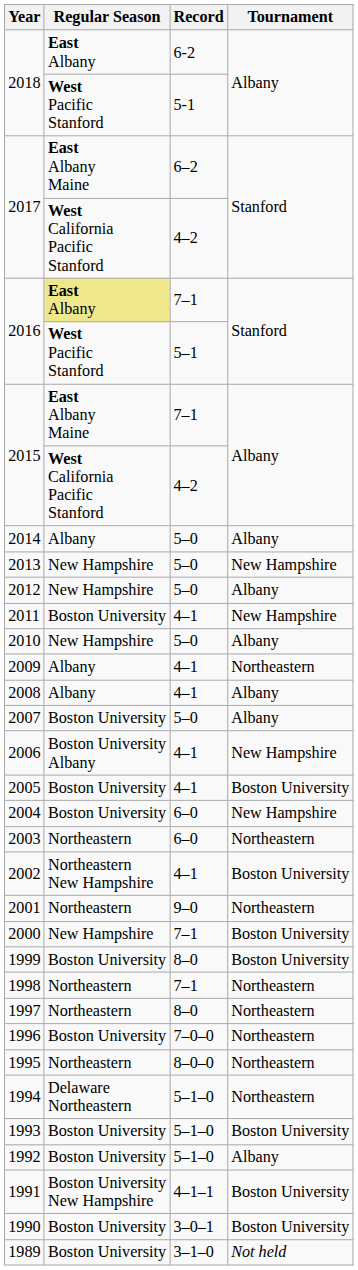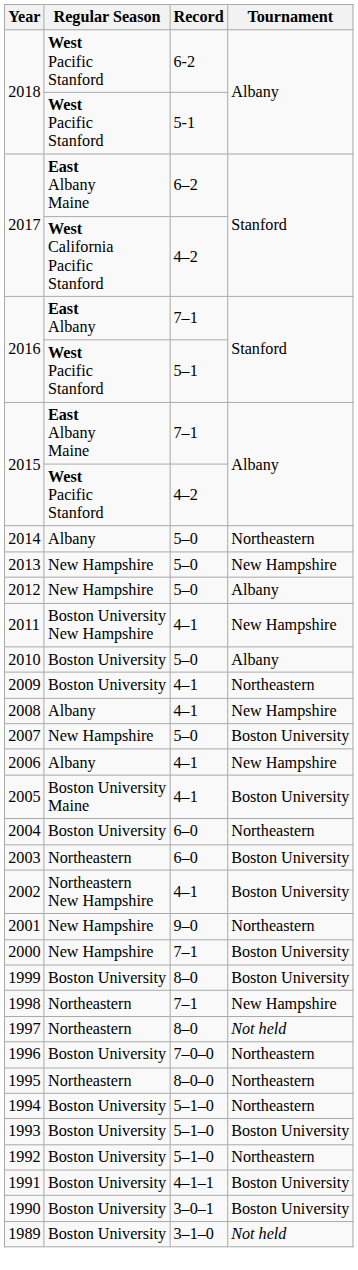(72, 52) East Albany -> (76, 61) West Pacific Stanford
(72, 299) khaki background -> (72, 318) no background
(81, 485) West California Pacific Stanford -> (76, 495) West Pacific Stanford
(255, 538) Albany -> (273, 538) Northeastern
(107, 615) Boston University -> (107, 624) Boston University New Hampshire
(101, 641) New Hampshire -> (107, 659) Boston University
(72, 666) Albany -> (107, 685) Boston University
(255, 692) Albany -> (284, 710) New Hampshire
(107, 718) Boston University -> (101, 736) New Hampshire
(255, 718) Albany -> (290, 736) Boston University
(107, 752) Boston University Albany -> (72, 762) Albany
(107, 787) Boston University -> (107, 796) Boston University Maine
(284, 813) New Hampshire -> (273, 831) Northeastern
(273, 838) Northeastern -> (290, 857) Boston University
(90, 908) Northeastern -> (101, 926) New Hampshire
(273, 985) Northeastern -> (284, 1003) New Hampshire
(273, 1010) Northeastern -> (259, 1029) Not held
(90, 1096) Delaware Northeastern -> (107, 1105) Boston University
(255, 1157) Albany -> (273, 1157) Northeastern
(107, 1191) Boston University New Hampshire -> (107, 1182) Boston University
